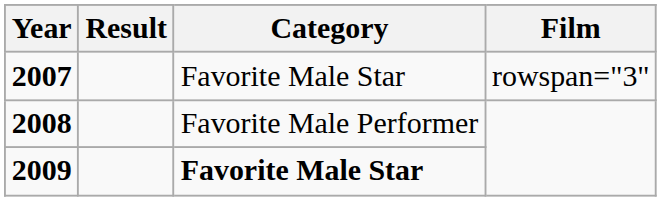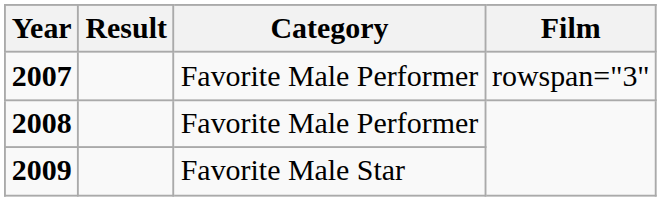(293, 75) Favorite Male Star -> (329, 75) Favorite Male Performer
(302, 170) bold -> (293, 170) normal
